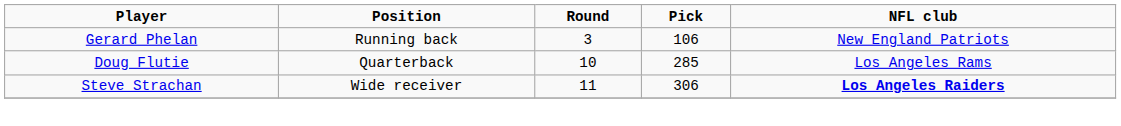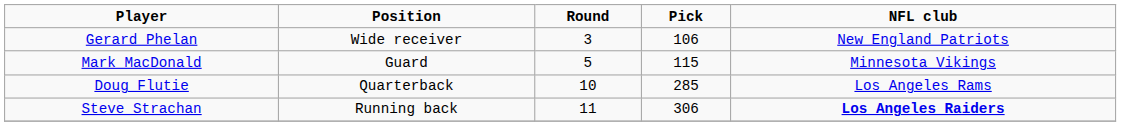(406, 40) Running back -> (406, 40) Wide receiver
+ row: (142, 63)
(406, 86) Wide receiver -> (406, 109) Running back
